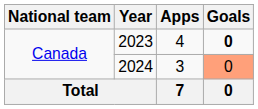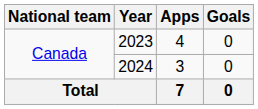(228, 41) bold -> (228, 41) normal
(228, 66) lightsalmon background -> (228, 66) no background
